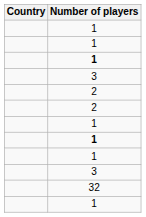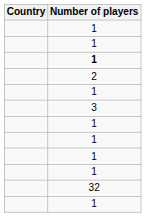(94, 76) 3 -> (94, 76) 2
(94, 92) 2 -> (94, 92) 1
(94, 108) 2 -> (94, 108) 3
(94, 140) bold -> (94, 140) normal
(94, 172) 3 -> (94, 172) 1
